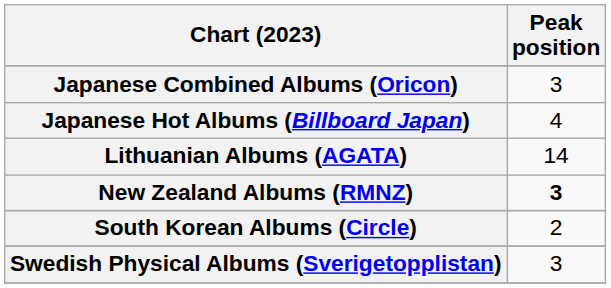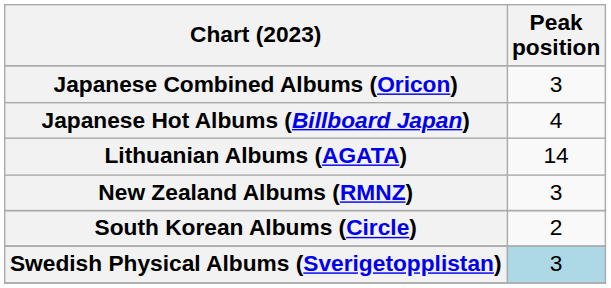(556, 192) bold -> (556, 192) normal
(556, 264) no background -> (556, 264) lightblue background
